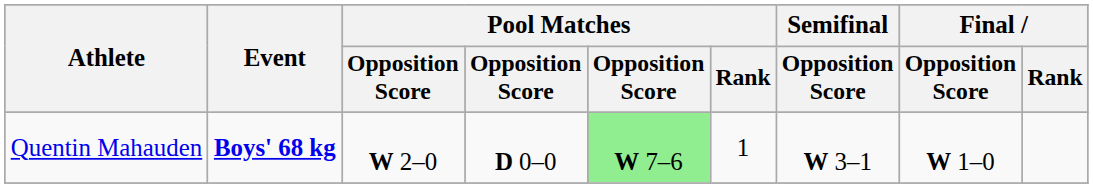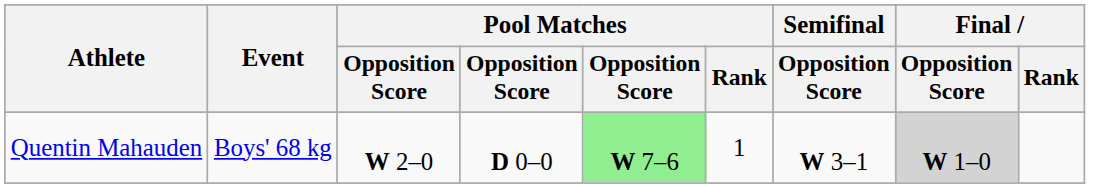(275, 147) bold -> (273, 147) normal
(960, 162) no background -> (957, 162) lightgrey background
